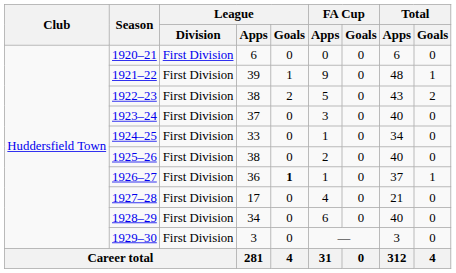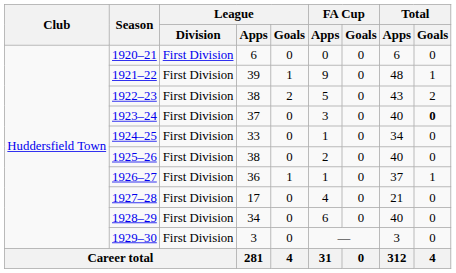(433, 116) normal -> (433, 116) bold
(289, 177) bold -> (289, 177) normal
